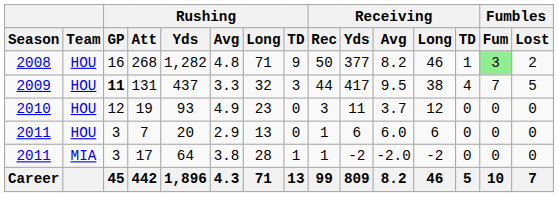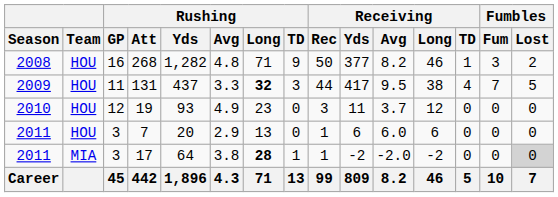(496, 63) lightgreen background -> (496, 63) no background
(116, 86) bold -> (116, 86) normal
(263, 86) normal -> (263, 86) bold
(263, 156) normal -> (263, 156) bold
(532, 156) no background -> (532, 156) lightgrey background
